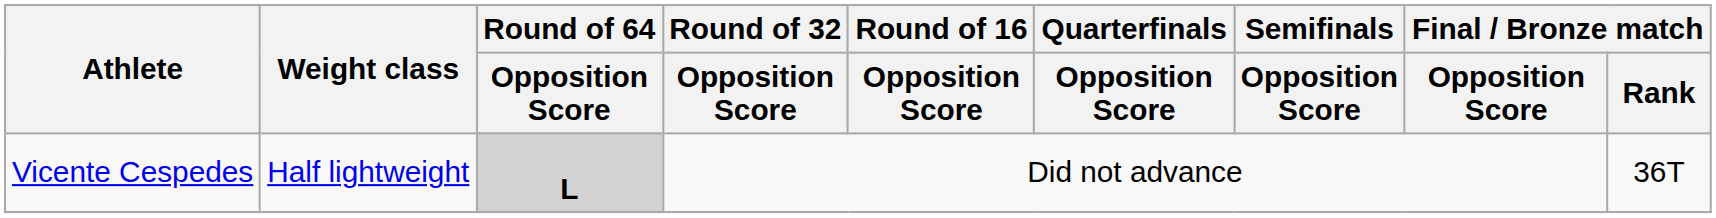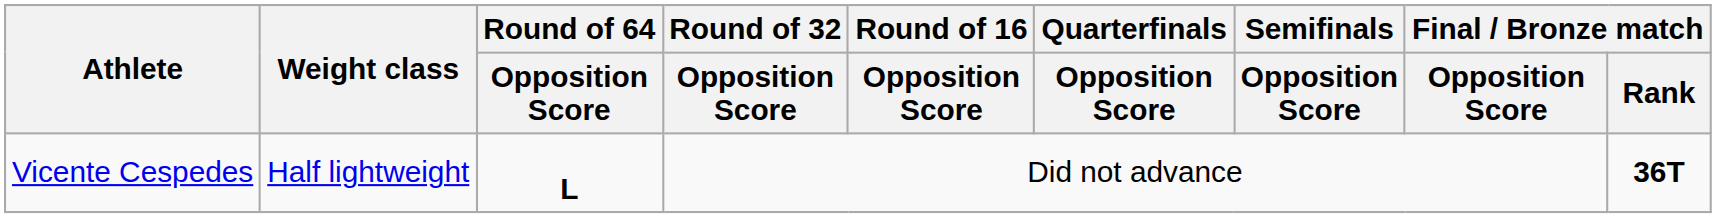(569, 189) lightgrey background -> (569, 189) no background
(1659, 173) normal -> (1659, 173) bold
